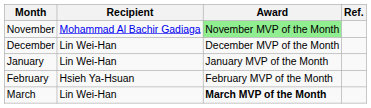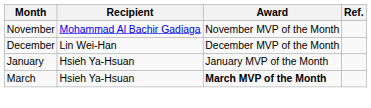(272, 29) lightgreen background -> (272, 29) no background
(88, 62) Lin Wei-Han -> (97, 62) Hsieh Ya-Hsuan
- row: (28, 78)
(88, 95) Lin Wei-Han -> (97, 78) Hsieh Ya-Hsuan
